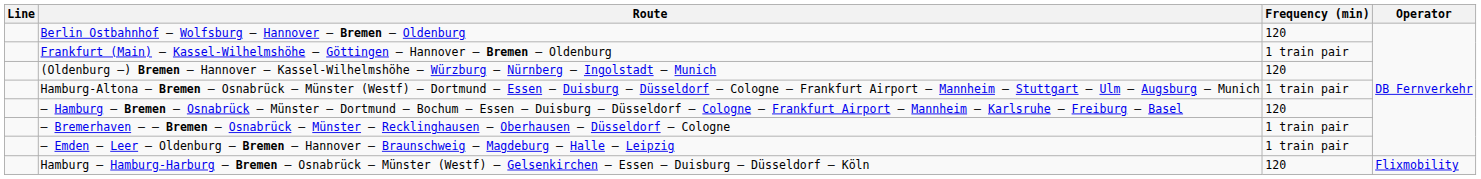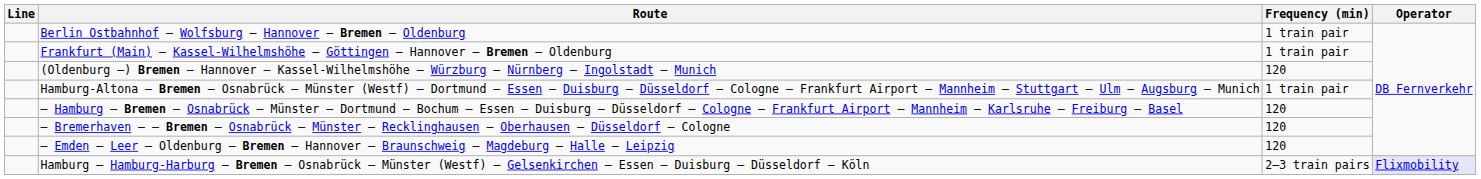(1276, 33) 120 -> (1307, 33) 1 train pair
(1307, 127) 1 train pair -> (1276, 127) 120
(1307, 146) 1 train pair -> (1276, 146) 120
(1276, 165) 120 -> (1317, 165) 2–3 train pairs
(1417, 165) no background -> (1417, 165) lavender background
